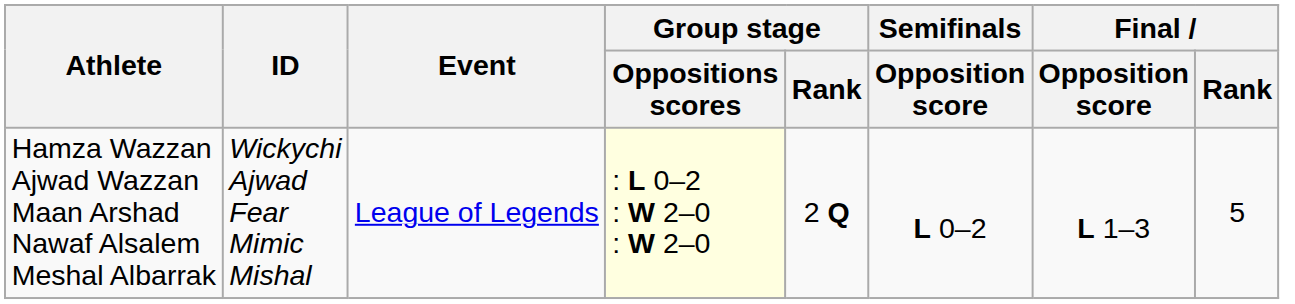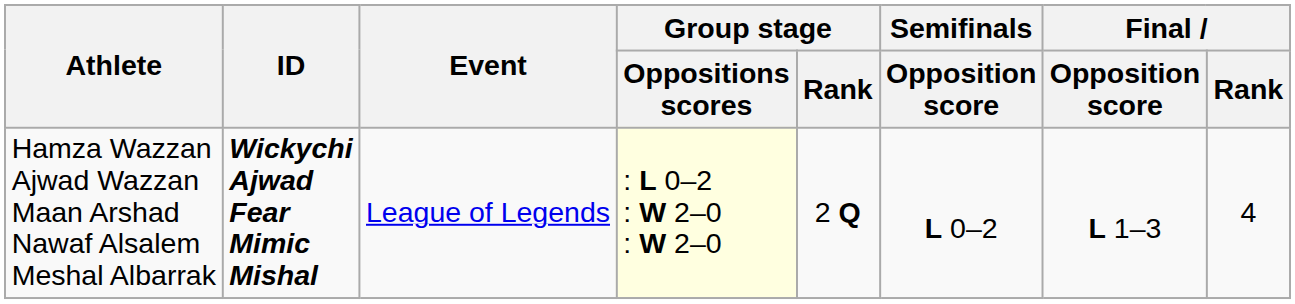(285, 213) normal -> (291, 213) bold
(1237, 213) 5 -> (1248, 213) 4
